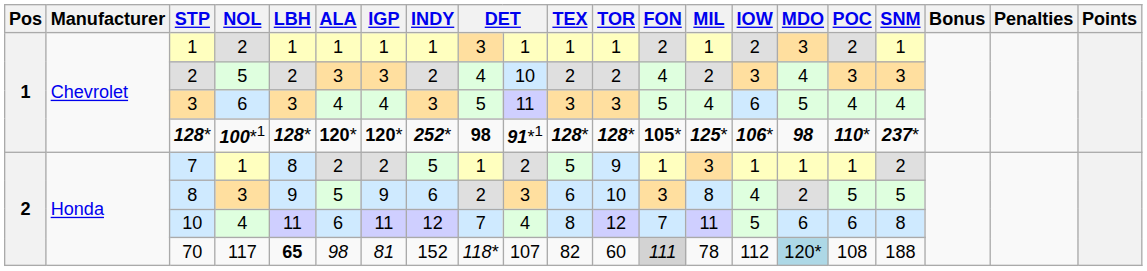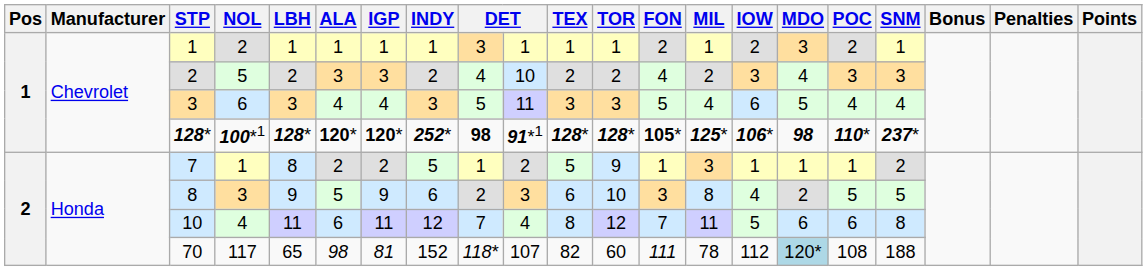(292, 251) bold -> (292, 251) normal
(663, 251) lightgrey background -> (663, 251) no background
